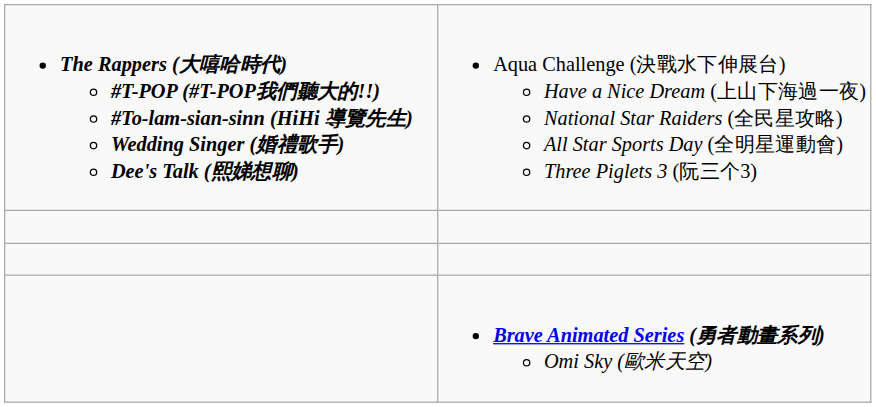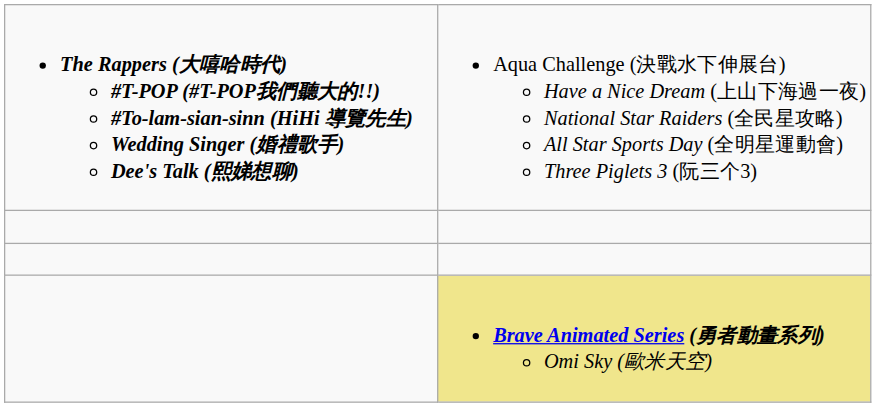(654, 350) no background -> (654, 350) khaki background
